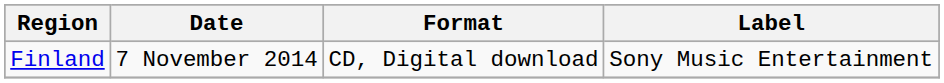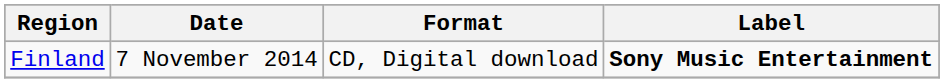(771, 60) normal -> (771, 60) bold
